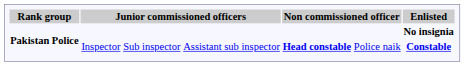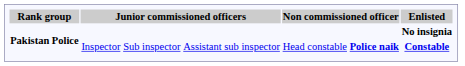(317, 46) bold -> (315, 46) normal
(377, 46) normal -> (374, 46) bold
